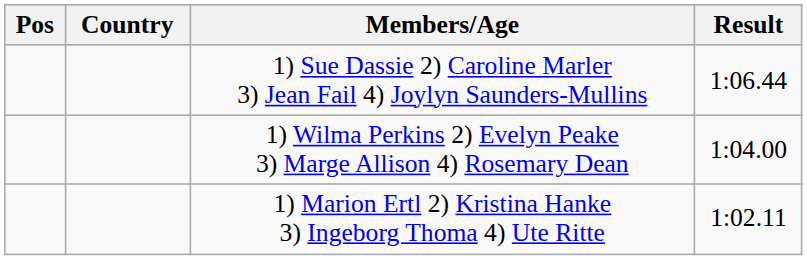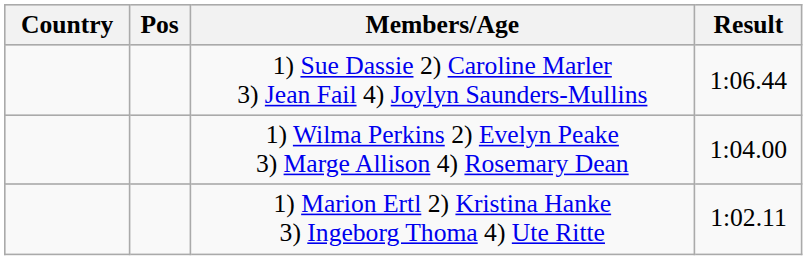columns swapped: (35, 24) <-> (127, 24)
